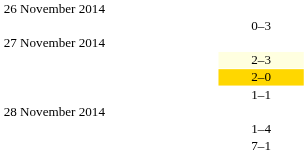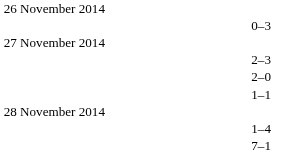(261, 60) lightyellow background -> (261, 60) no background
(261, 77) gold background -> (261, 77) no background
